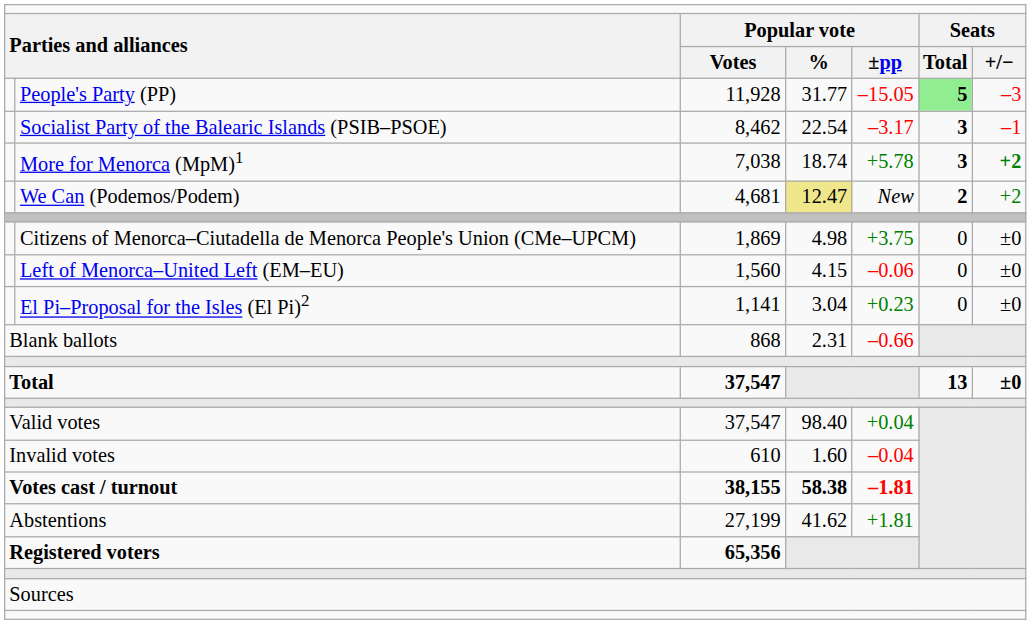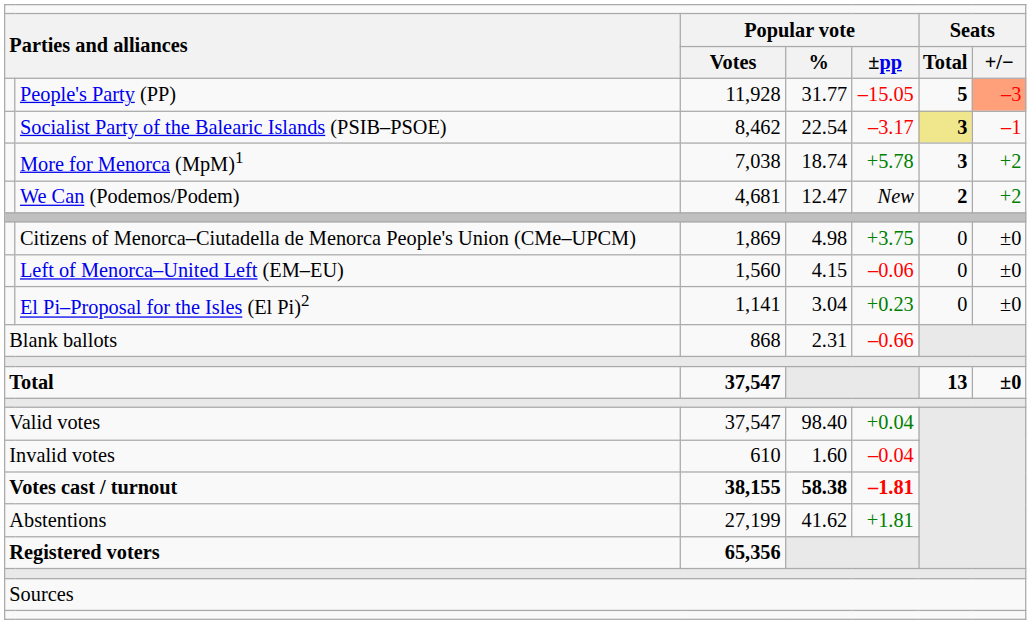(962, 94) lightgreen background -> (962, 94) no background
(1011, 94) no background -> (1011, 94) lightsalmon background
(962, 126) no background -> (962, 126) khaki background
(1010, 161) bold -> (1011, 161) normal
(824, 196) khaki background -> (824, 196) no background
